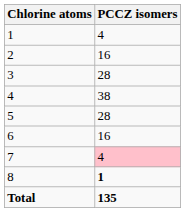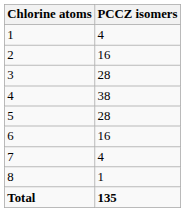(101, 156) pink background -> (101, 156) no background
(101, 177) bold -> (101, 177) normal
